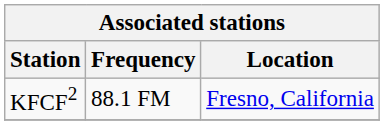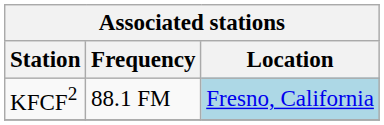(290, 98) no background -> (290, 98) lightblue background
